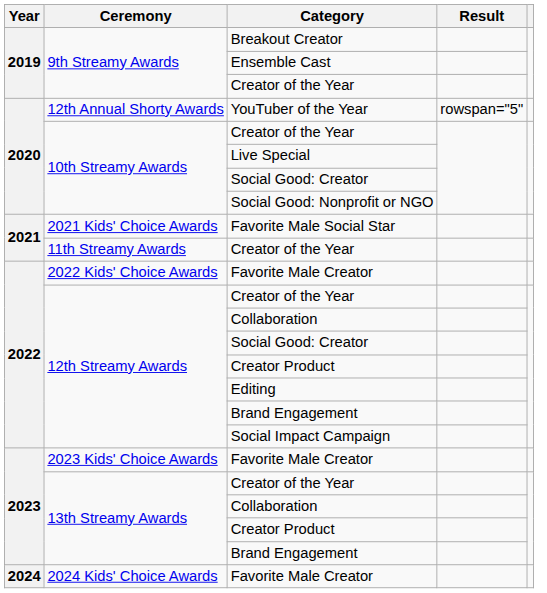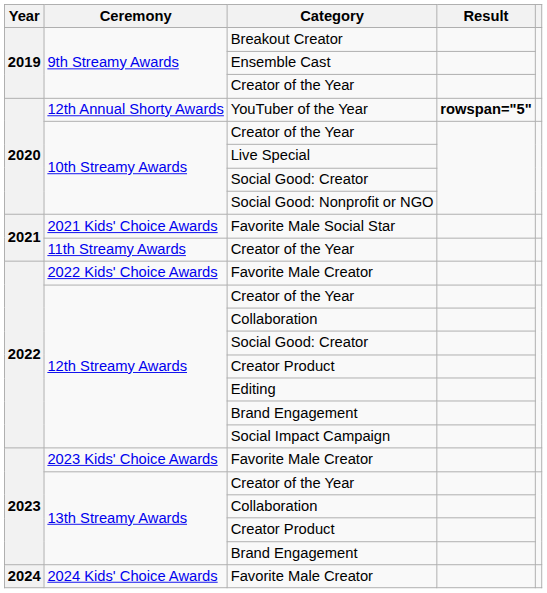(482, 109) normal -> (486, 109) bold
